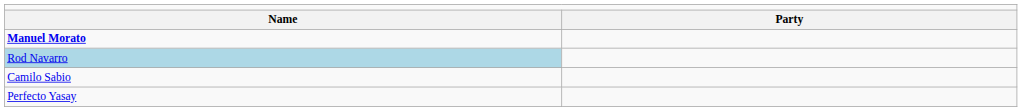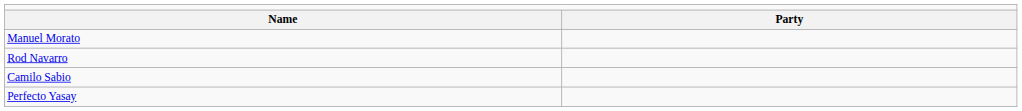(46, 39) bold -> (44, 39) normal
(37, 58) lightblue background -> (37, 58) no background
